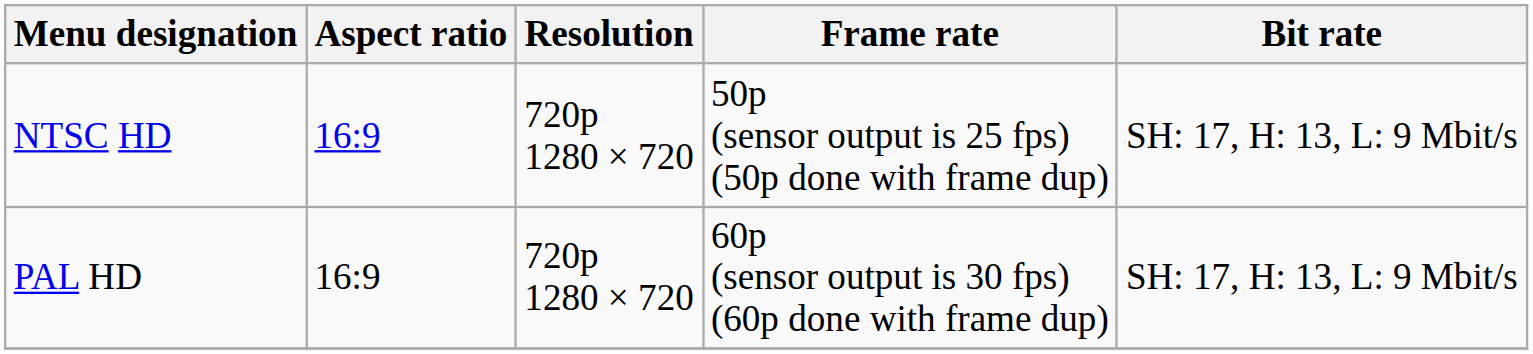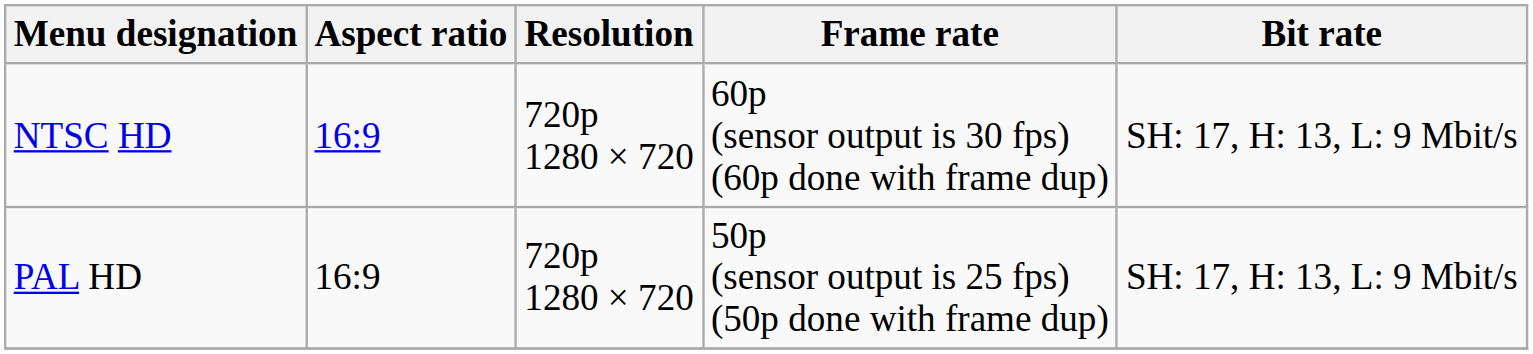(910, 134) 50p (sensor output is 25 fps) (50p done with frame dup) -> (910, 134) 60p (sensor output is 30 fps) (60p done with frame dup)
(910, 276) 60p (sensor output is 30 fps) (60p done with frame dup) -> (910, 276) 50p (sensor output is 25 fps) (50p done with frame dup)
